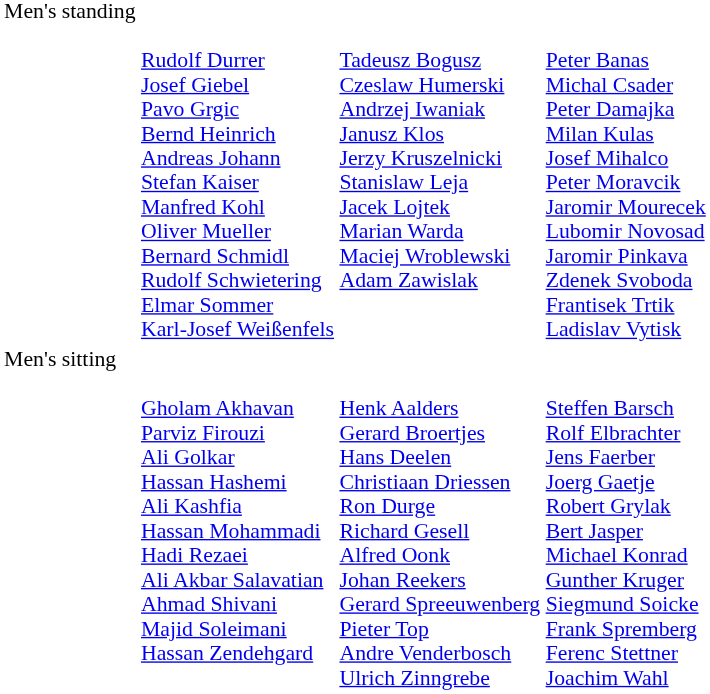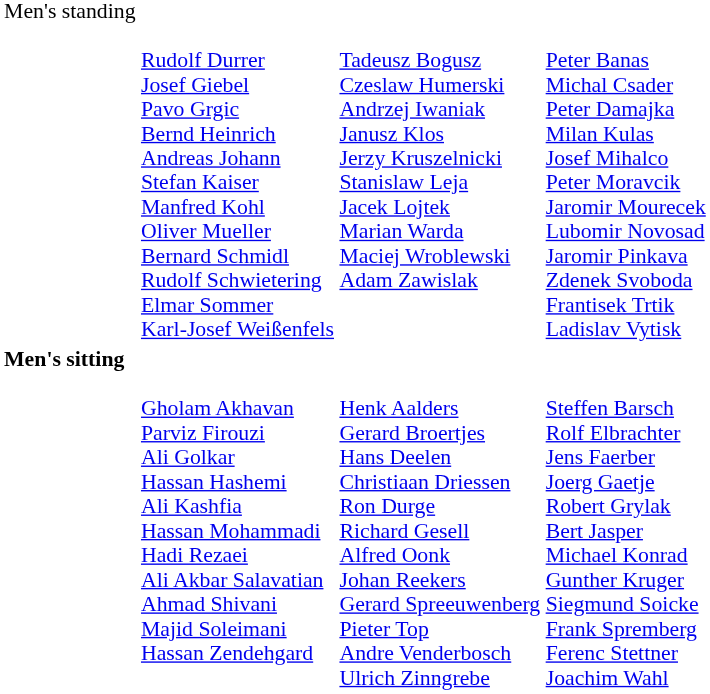(60, 359) normal -> (64, 359) bold
